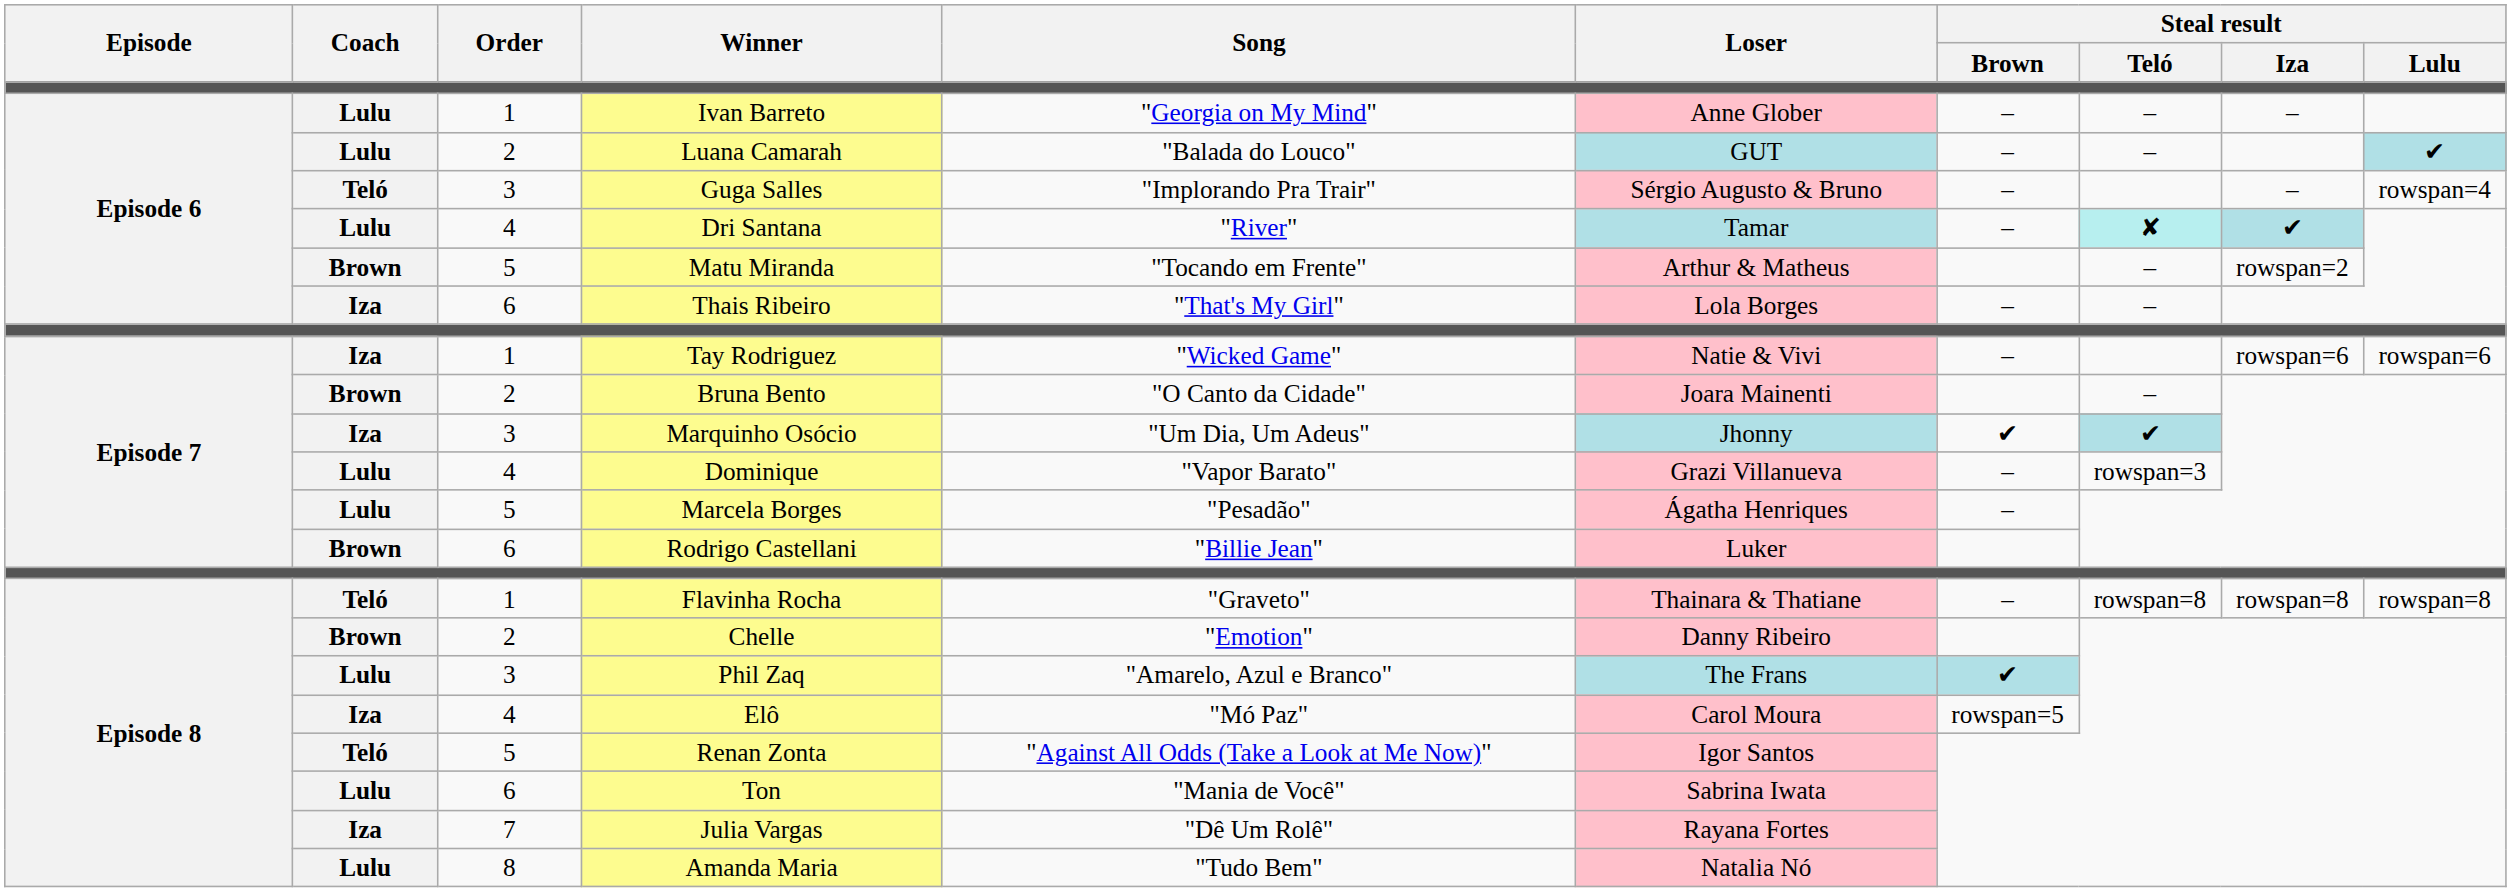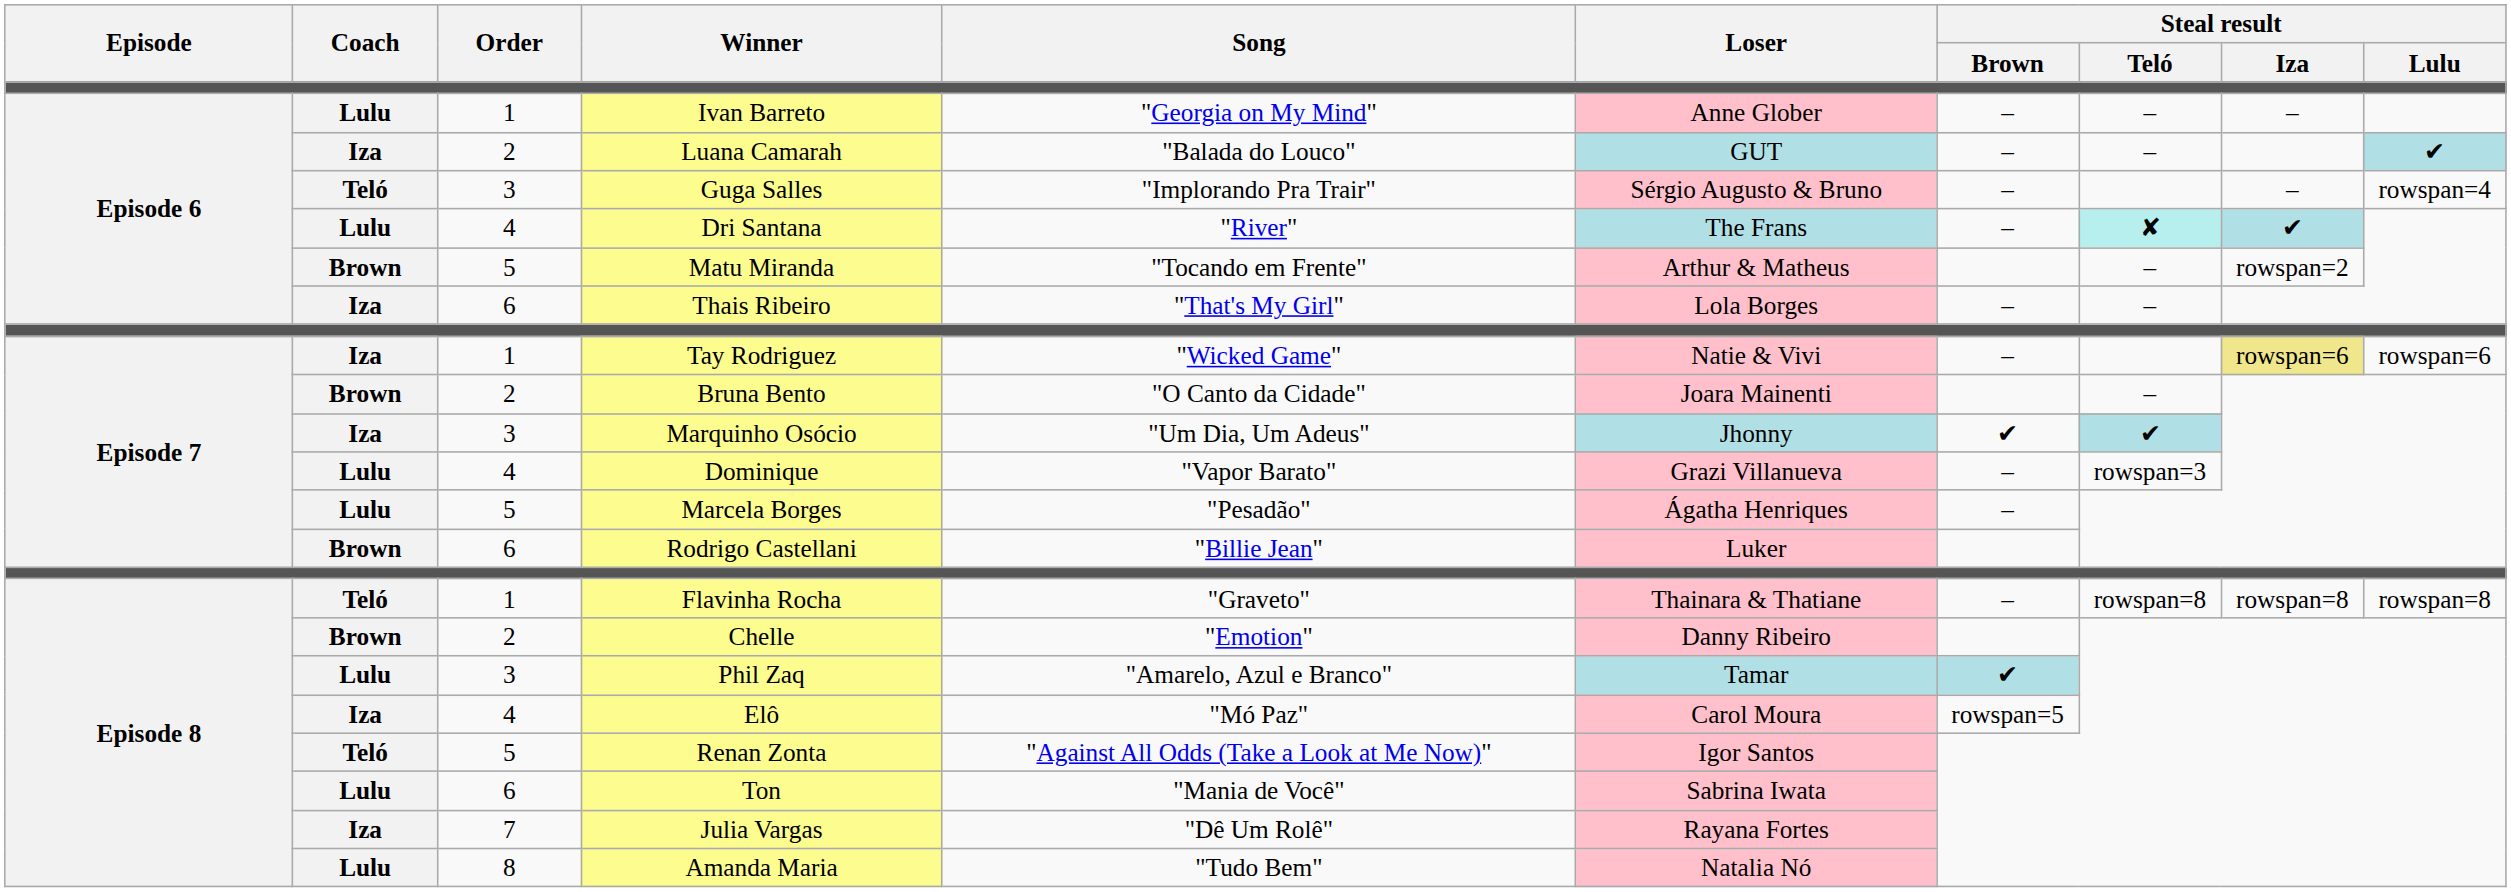(365, 151) Lulu -> (365, 151) Iza
(1756, 228) Tamar -> (1756, 228) The Frans
(2292, 355) no background -> (2292, 355) khaki background
(1756, 675) The Frans -> (1756, 675) Tamar
